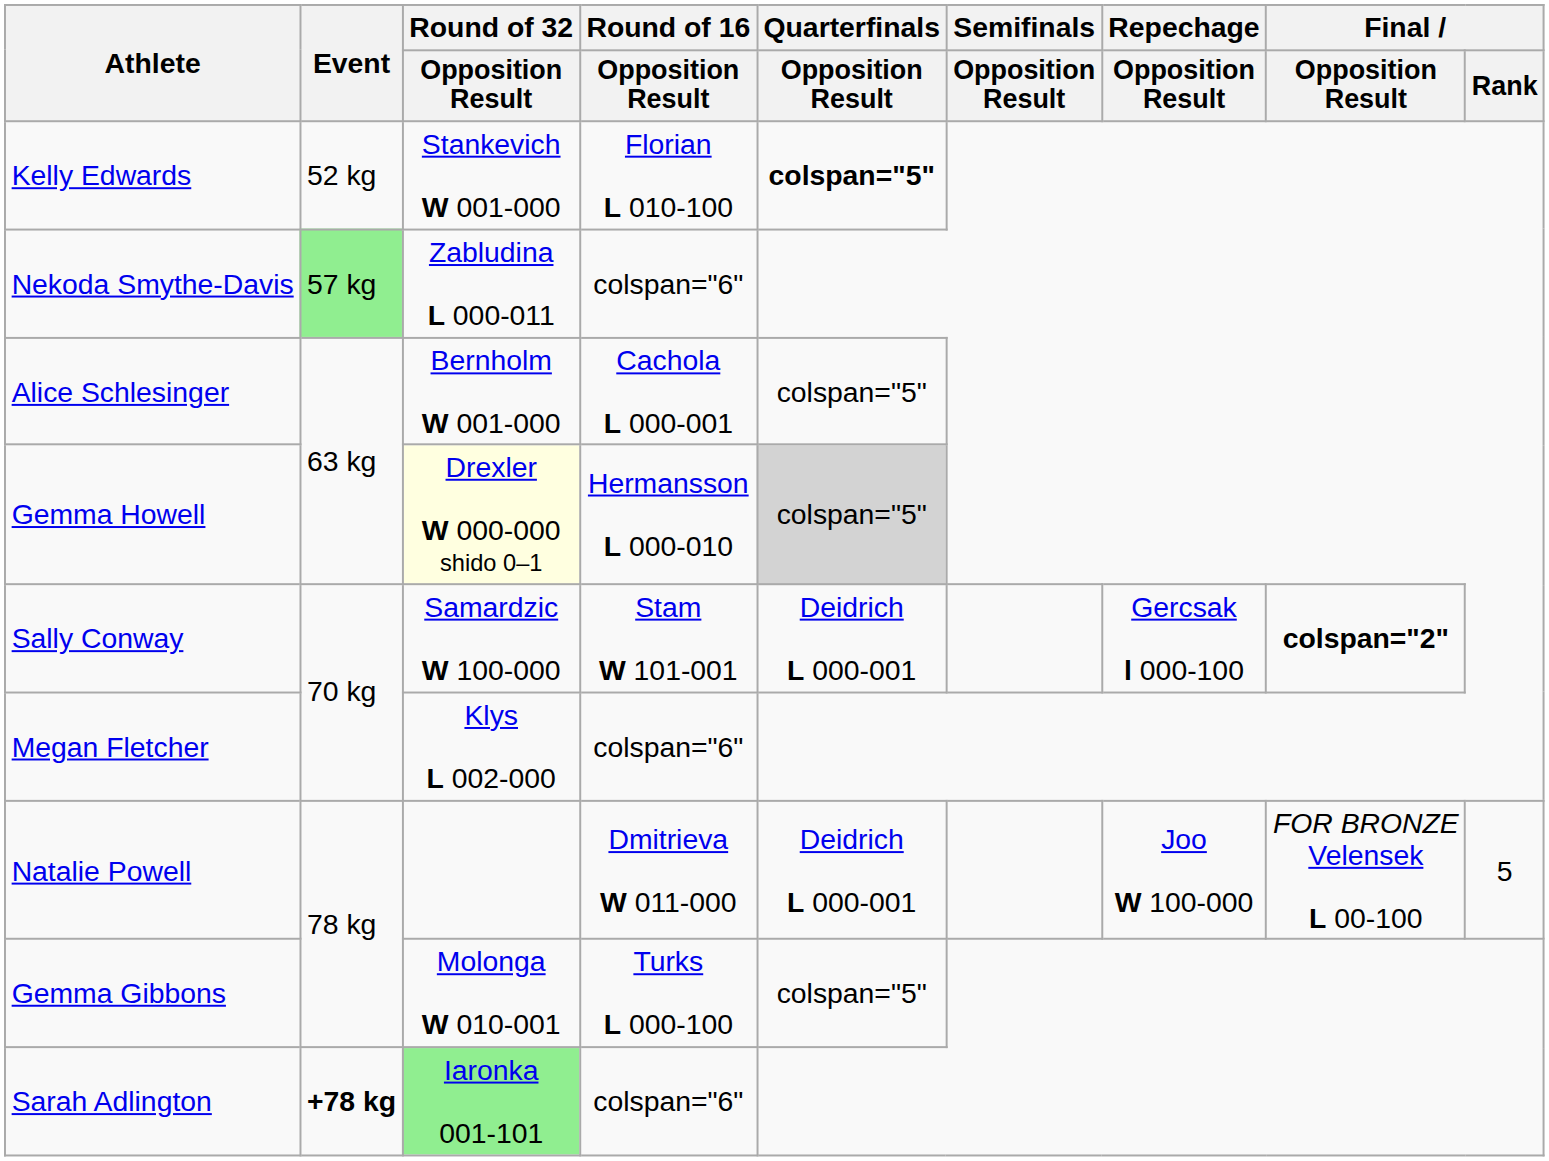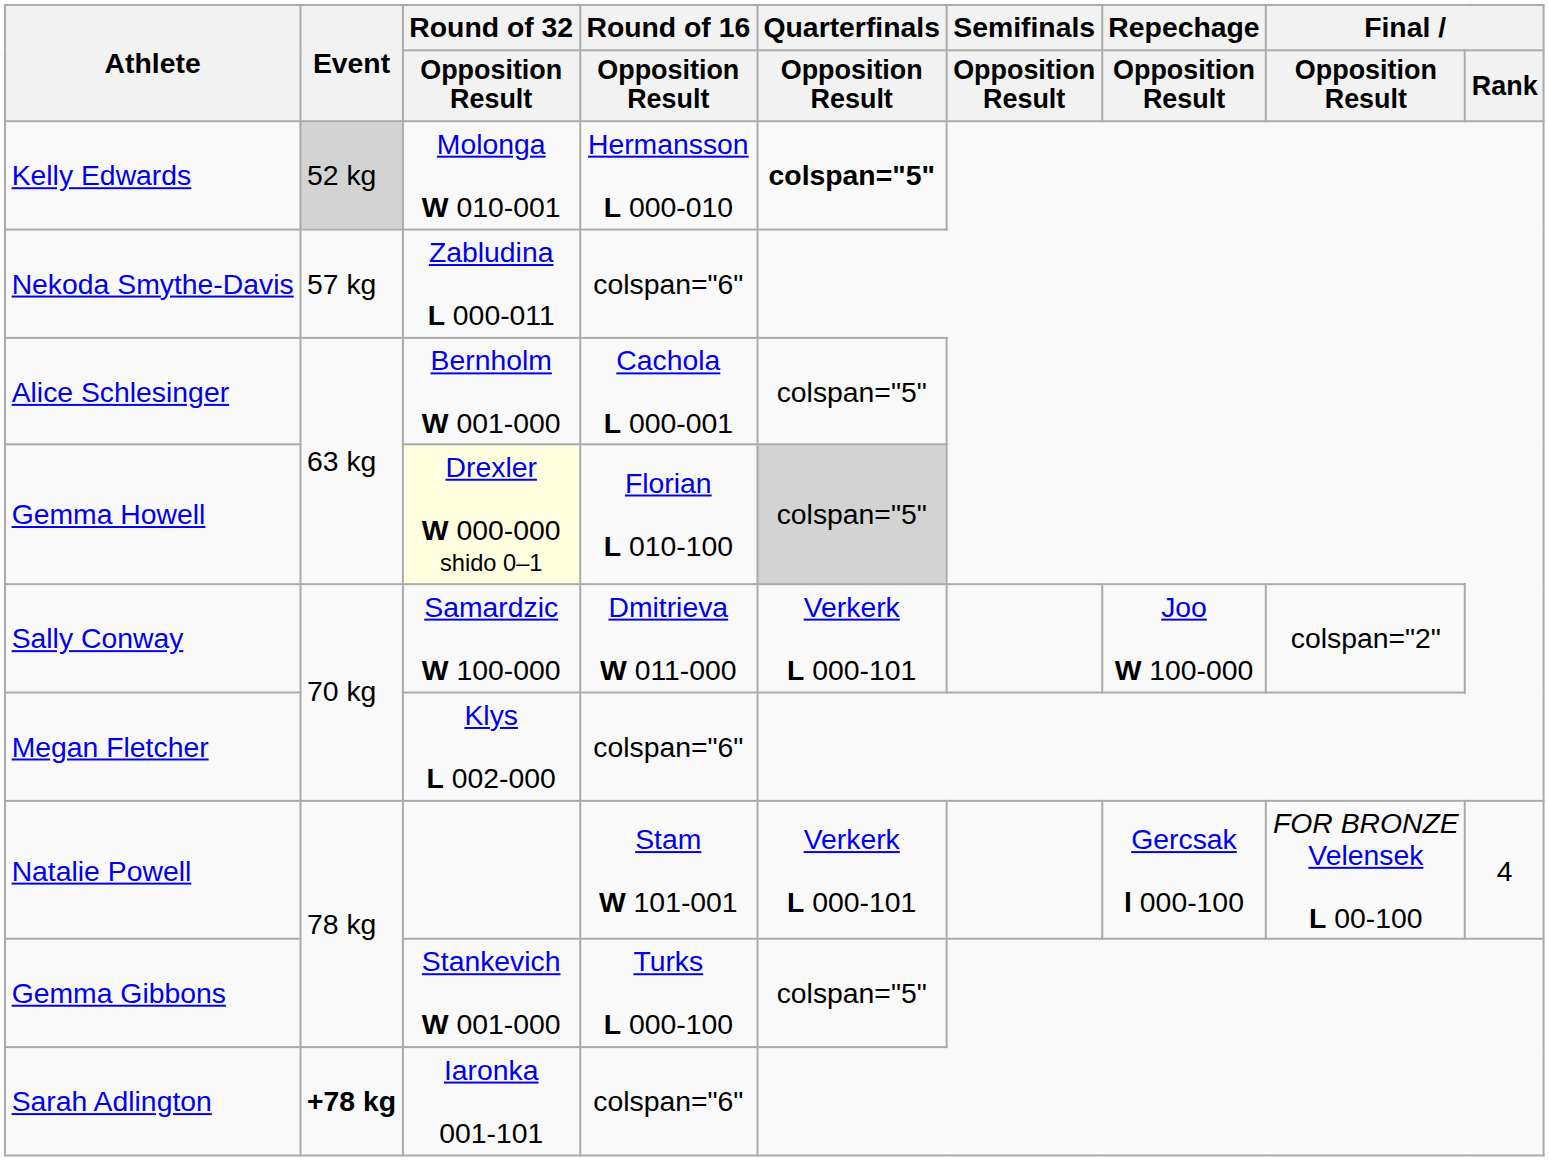(342, 176) no background -> (342, 176) lightgrey background
(491, 176) Stankevich W 001-000 -> (491, 176) Molonga W 010-001
(668, 176) Florian L 010-100 -> (668, 176) Hermansson L 000-010
(342, 284) lightgreen background -> (342, 284) no background
(668, 515) Hermansson L 000-010 -> (668, 515) Florian L 010-100
(668, 639) Stam W 101-001 -> (668, 639) Dmitrieva W 011-000
(852, 639) Deidrich L 000-001 -> (852, 639) Verkerk L 000-101
(1184, 639) Gercsak l 000-100 -> (1184, 639) Joo W 100-000
(1366, 639) bold -> (1366, 639) normal
(668, 870) Dmitrieva W 011-000 -> (668, 870) Stam W 101-001
(852, 870) Deidrich L 000-001 -> (852, 870) Verkerk L 000-101
(1184, 870) Joo W 100-000 -> (1184, 870) Gercsak l 000-100
(1505, 870) 5 -> (1505, 870) 4
(491, 994) Molonga W 010-001 -> (491, 994) Stankevich W 001-000
(491, 1102) lightgreen background -> (491, 1102) no background
